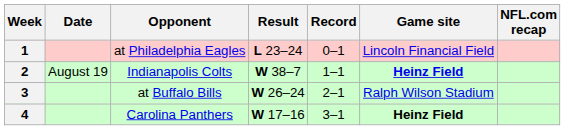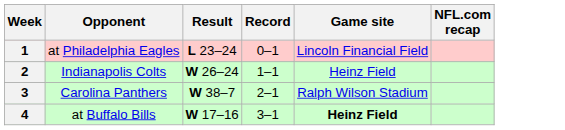- column: (78, 22)
(278, 72) W 38–7 -> (212, 72) W 26–24
(428, 72) bold -> (362, 72) normal
(180, 93) at Buffalo Bills -> (114, 93) Carolina Panthers
(278, 93) W 26–24 -> (212, 93) W 38–7
(180, 114) Carolina Panthers -> (114, 114) at Buffalo Bills
